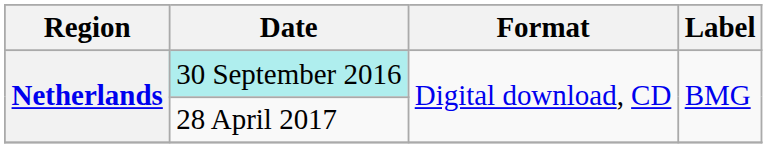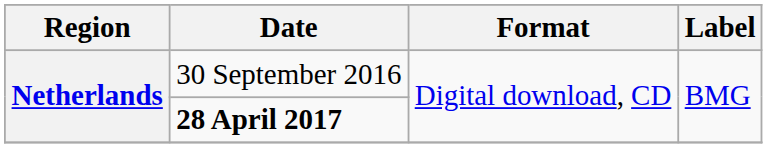(289, 73) paleturquoise background -> (289, 73) no background
(257, 119) normal -> (259, 119) bold
